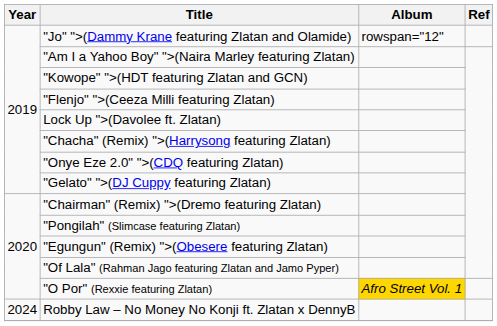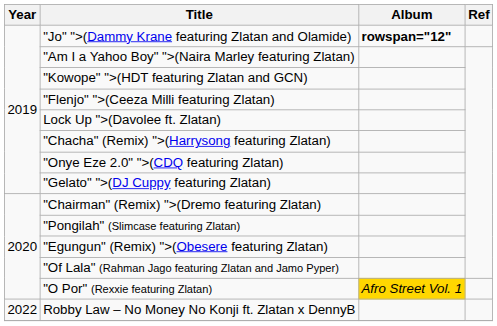(403, 36) normal -> (406, 36) bold
(22, 309) 2024 -> (22, 309) 2022
